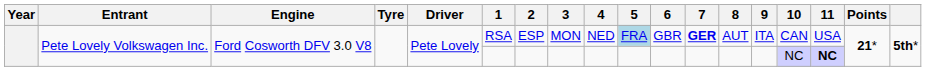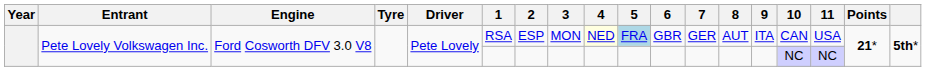(601, 36) no background -> (601, 36) lightyellow background
(702, 36) bold -> (702, 36) normal
(827, 57) bold -> (827, 57) normal
